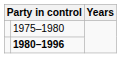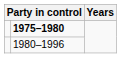(39, 28) normal -> (39, 28) bold
(39, 45) bold -> (39, 45) normal
